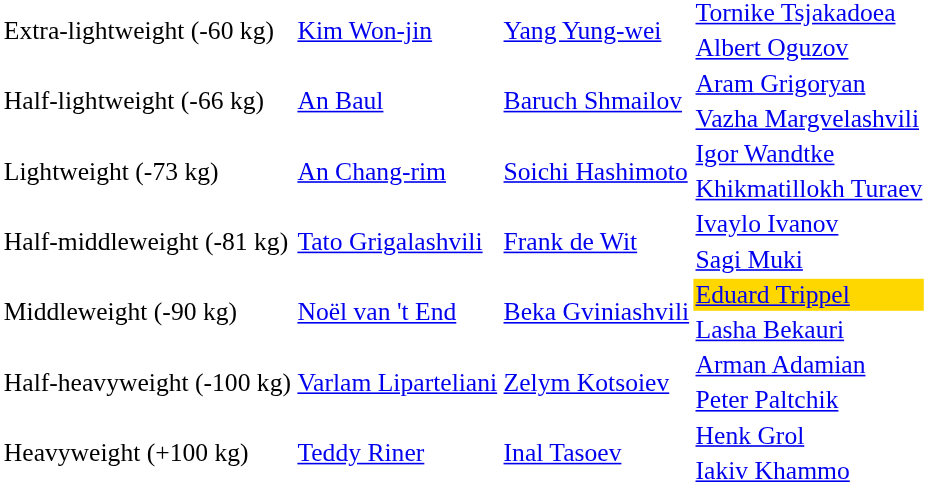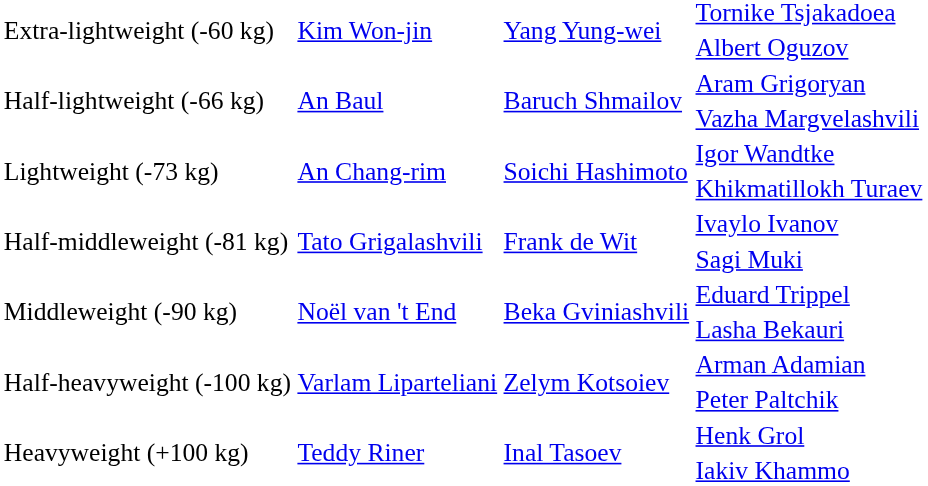(773, 294) gold background -> (773, 294) no background
